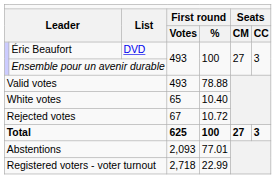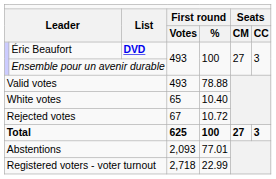(134, 50) normal -> (134, 50) bold
